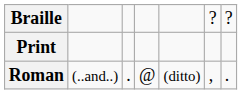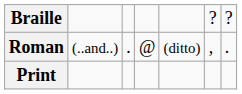rows swapped: (36, 46) <-> (36, 74)
